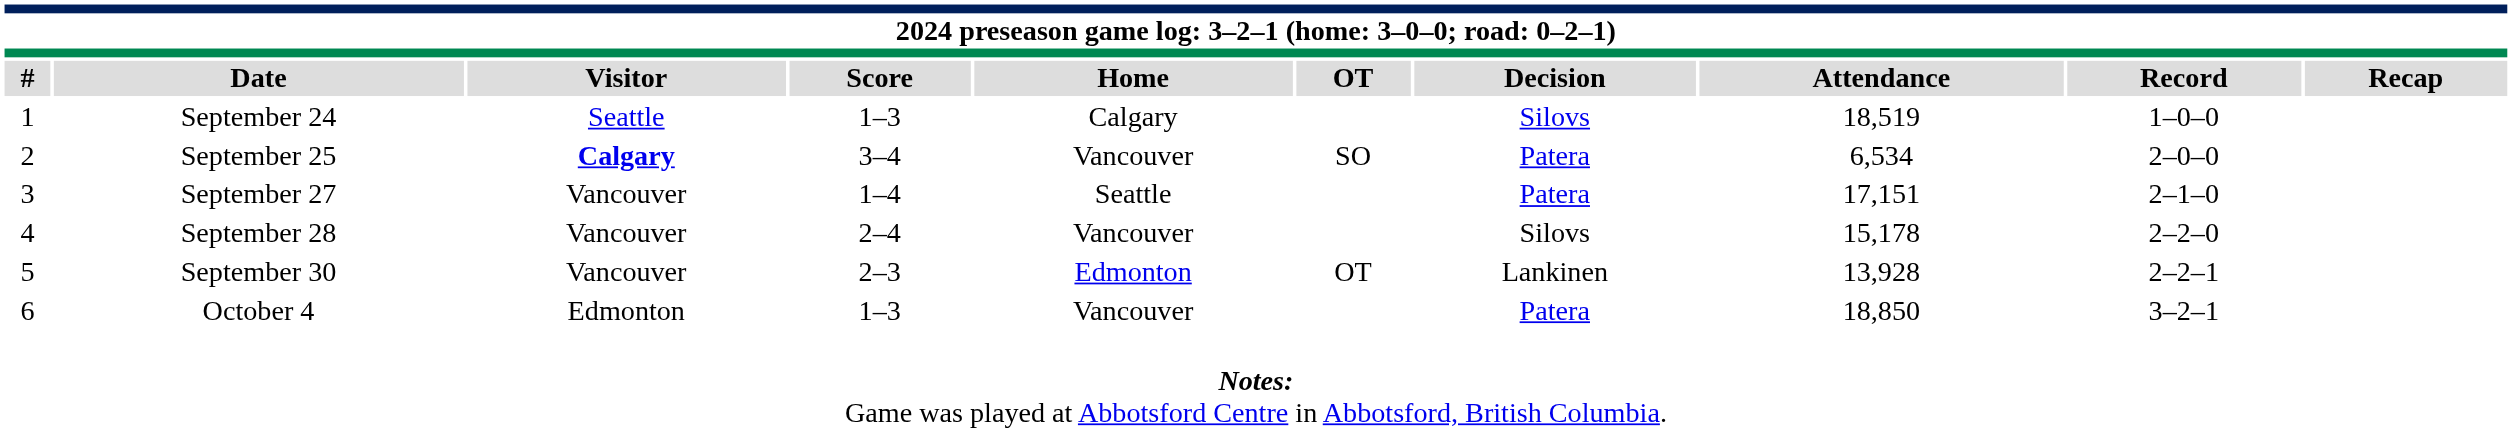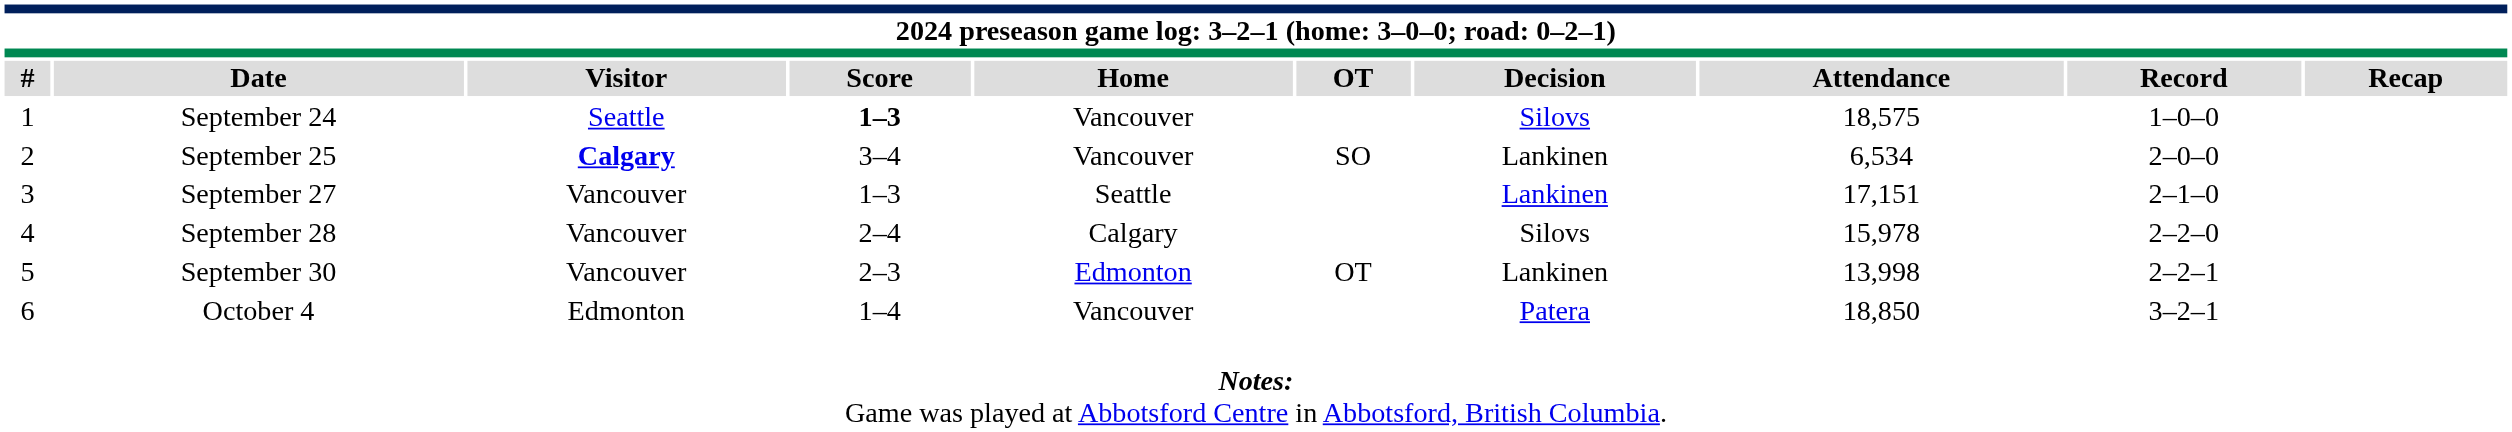(880, 116) normal -> (880, 116) bold
(1133, 116) Calgary -> (1133, 116) Vancouver
(1881, 116) 18,519 -> (1881, 116) 18,575
(1555, 155) Patera -> (1555, 155) Lankinen
(880, 194) 1–4 -> (880, 194) 1–3
(1555, 194) Patera -> (1555, 194) Lankinen
(1133, 232) Vancouver -> (1133, 232) Calgary
(1881, 232) 15,178 -> (1881, 232) 15,978
(1881, 271) 13,928 -> (1881, 271) 13,998
(880, 310) 1–3 -> (880, 310) 1–4
